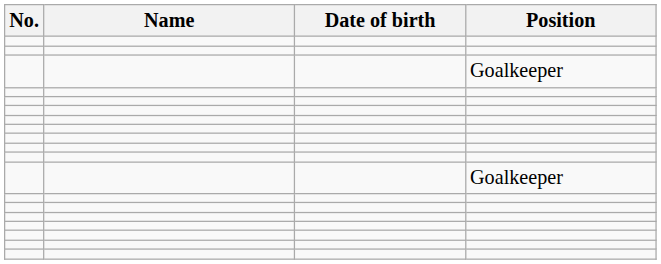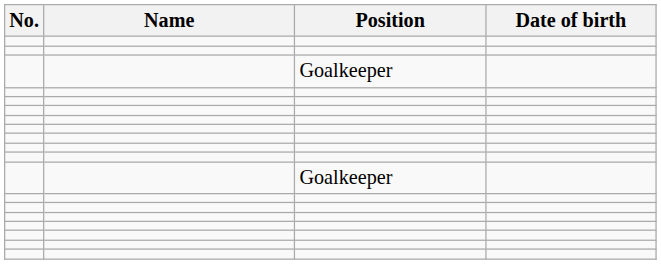columns swapped: (380, 20) <-> (561, 20)
